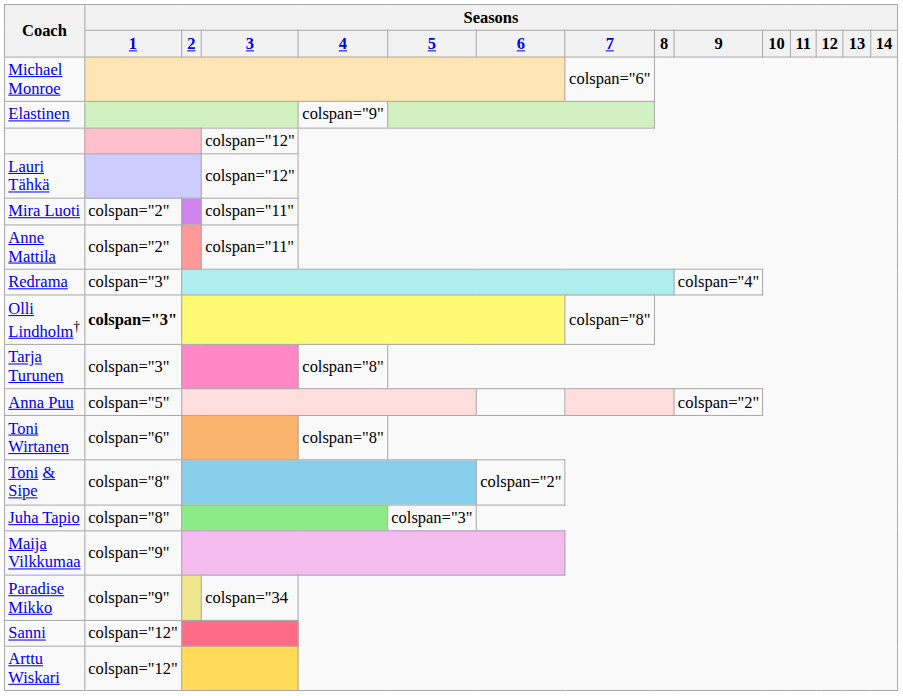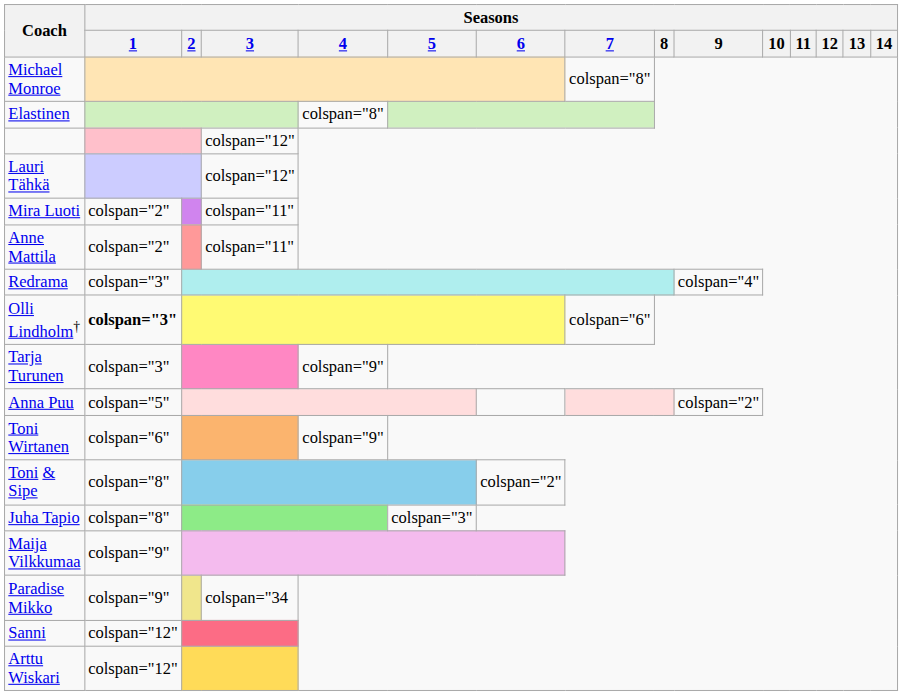(610, 79) colspan="6" -> (610, 79) colspan="8"
(343, 114) colspan="9" -> (343, 114) colspan="8"
(610, 319) colspan="8" -> (610, 319) colspan="6"
(343, 366) colspan="8" -> (343, 366) colspan="9"
(343, 437) colspan="8" -> (343, 437) colspan="9"
